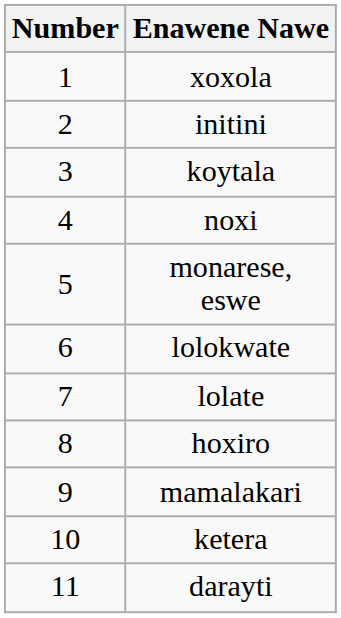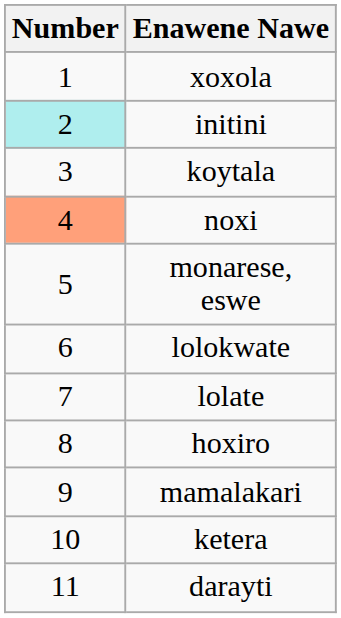(65, 123) no background -> (65, 123) paleturquoise background
(65, 219) no background -> (65, 219) lightsalmon background
